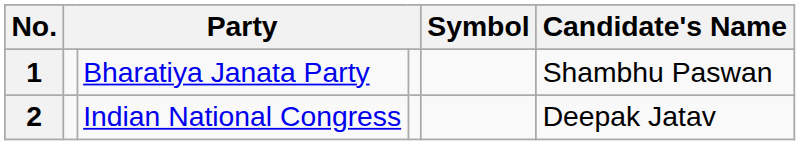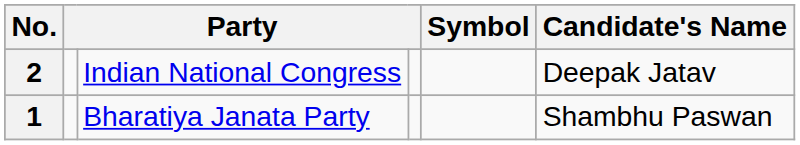rows swapped: (34, 71) <-> (34, 116)
